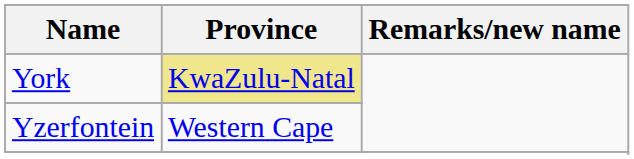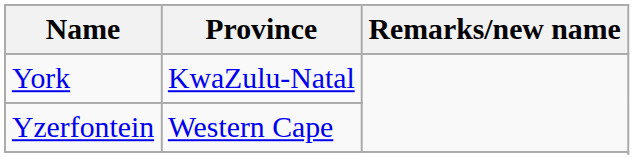(261, 78) khaki background -> (261, 78) no background
